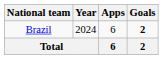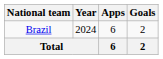(143, 29) bold -> (143, 29) normal
